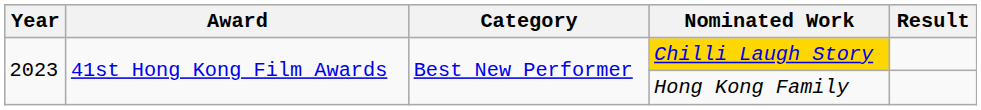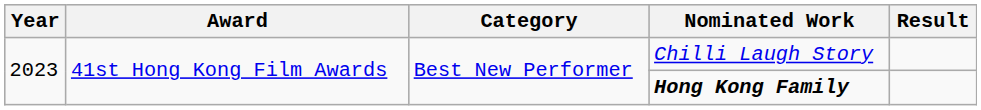(764, 54) gold background -> (764, 54) no background
(751, 87) normal -> (751, 87) bold
